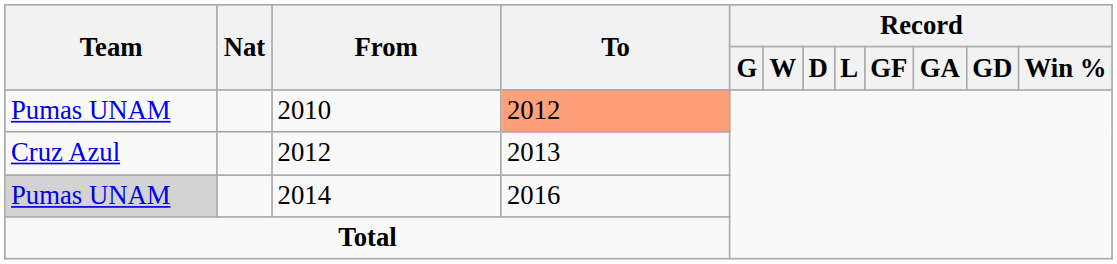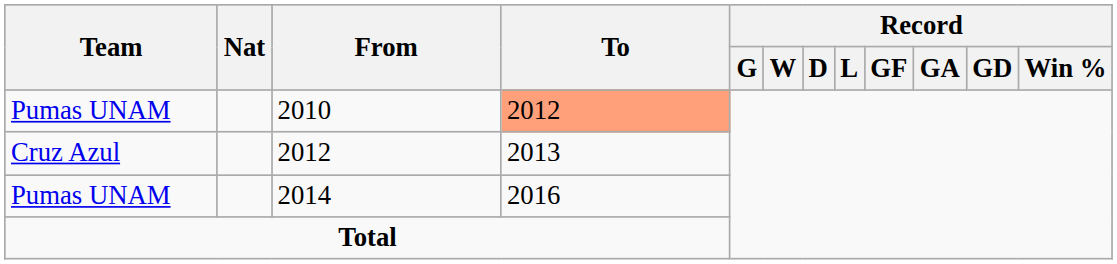(91, 195) lightgrey background -> (91, 195) no background
